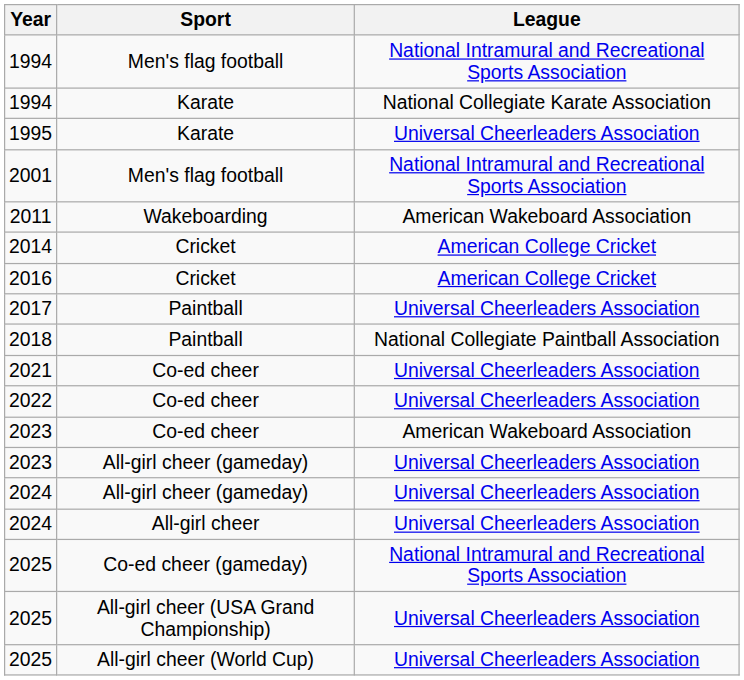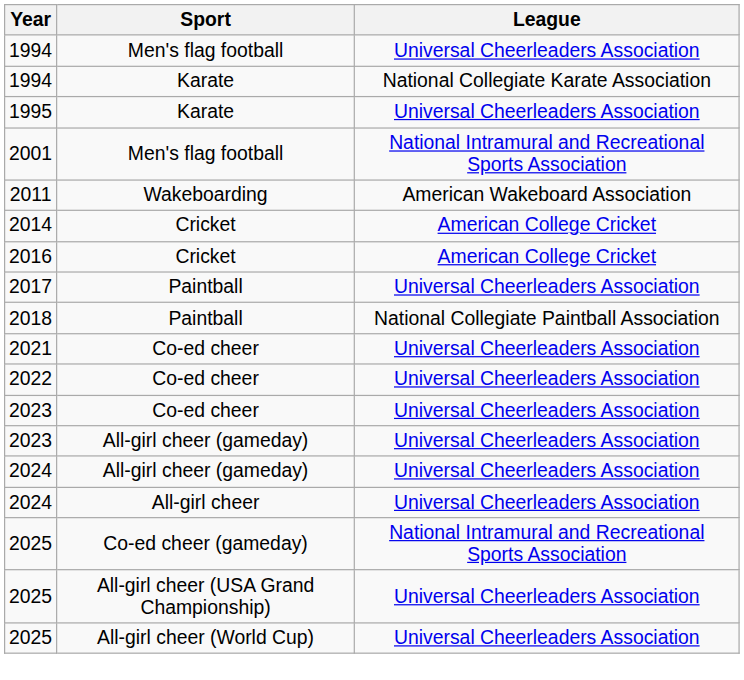(547, 61) National Intramural and Recreational Sports Association -> (547, 50) Universal Cheerleaders Association
(547, 431) American Wakeboard Association -> (547, 410) Universal Cheerleaders Association
